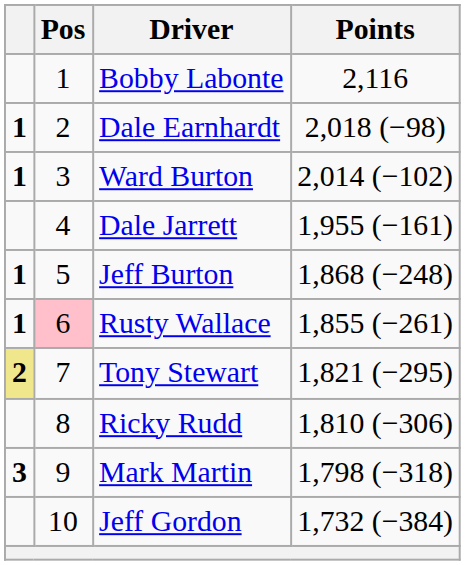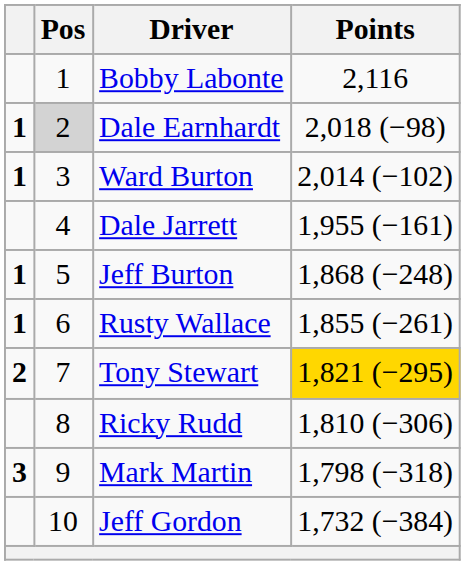(63, 127) no background -> (63, 127) lightgrey background
(63, 323) pink background -> (63, 323) no background
(19, 373) khaki background -> (19, 373) no background
(375, 373) no background -> (375, 373) gold background
